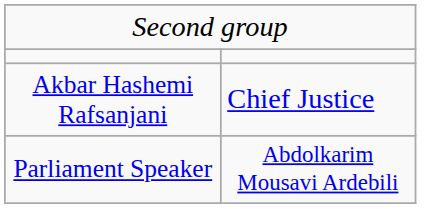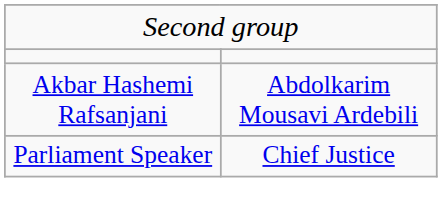(301, 98) Chief Justice -> (329, 98) Abdolkarim Mousavi Ardebili
(318, 168) Abdolkarim Mousavi Ardebili -> (329, 155) Chief Justice
